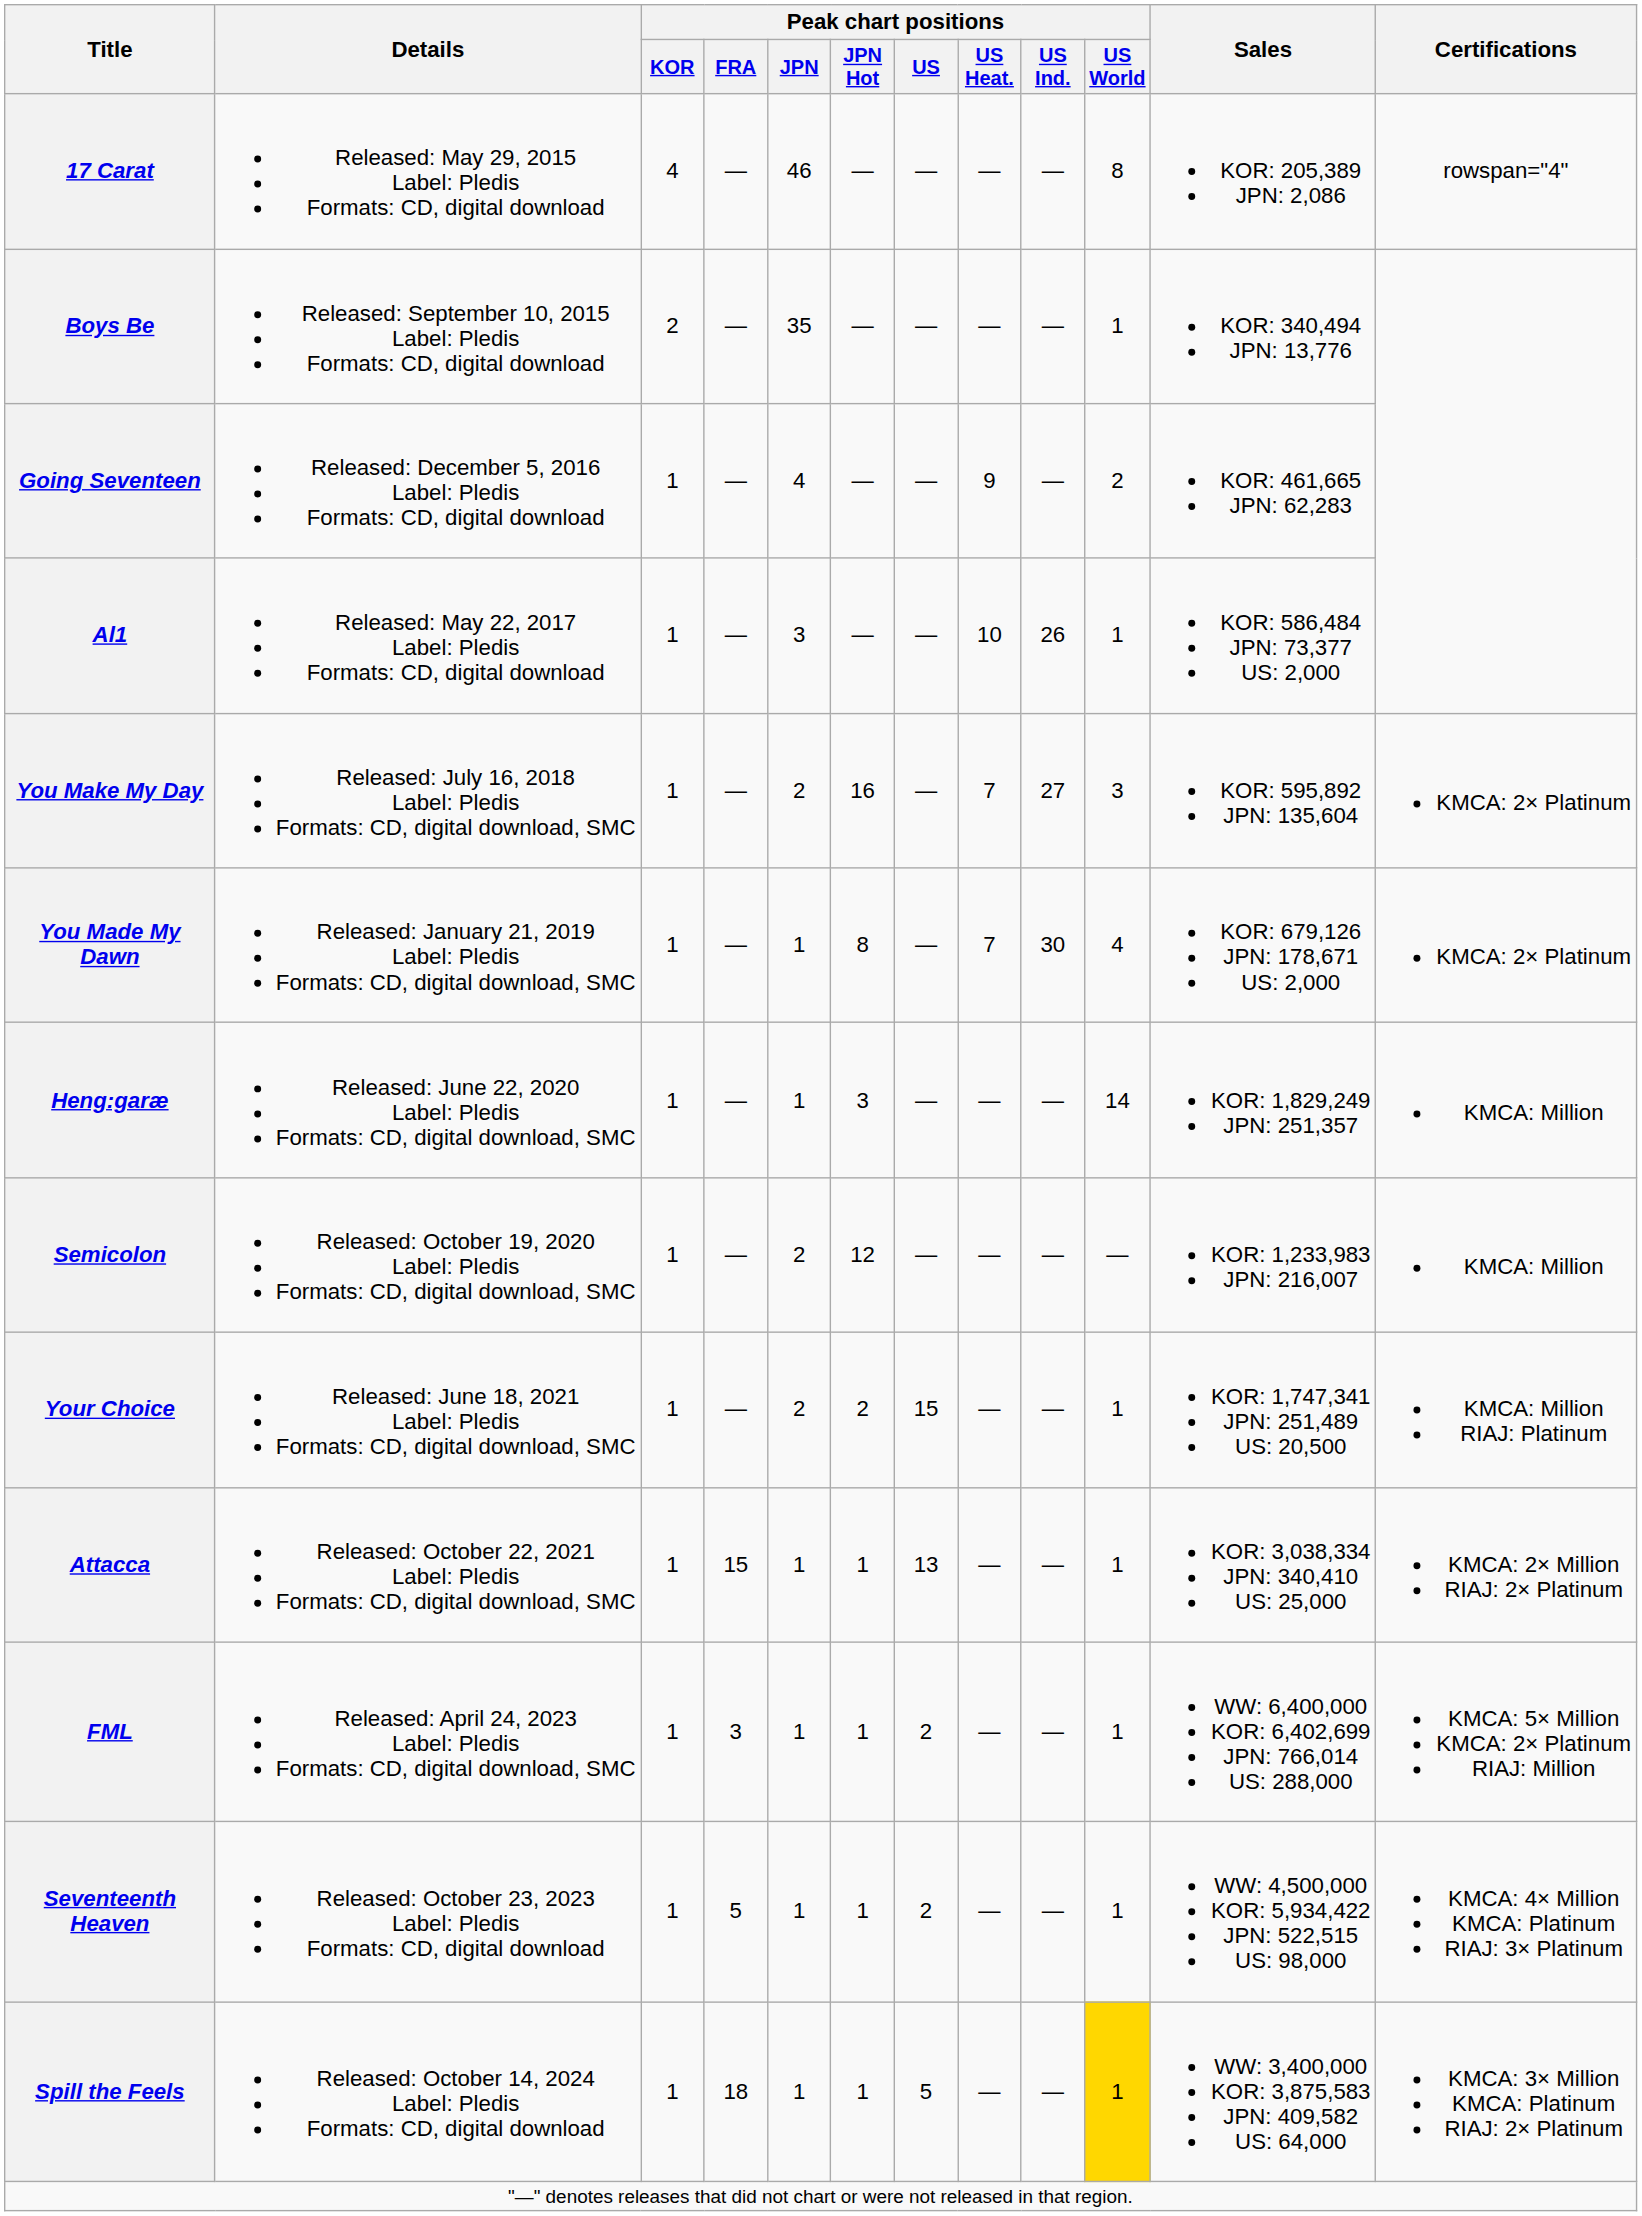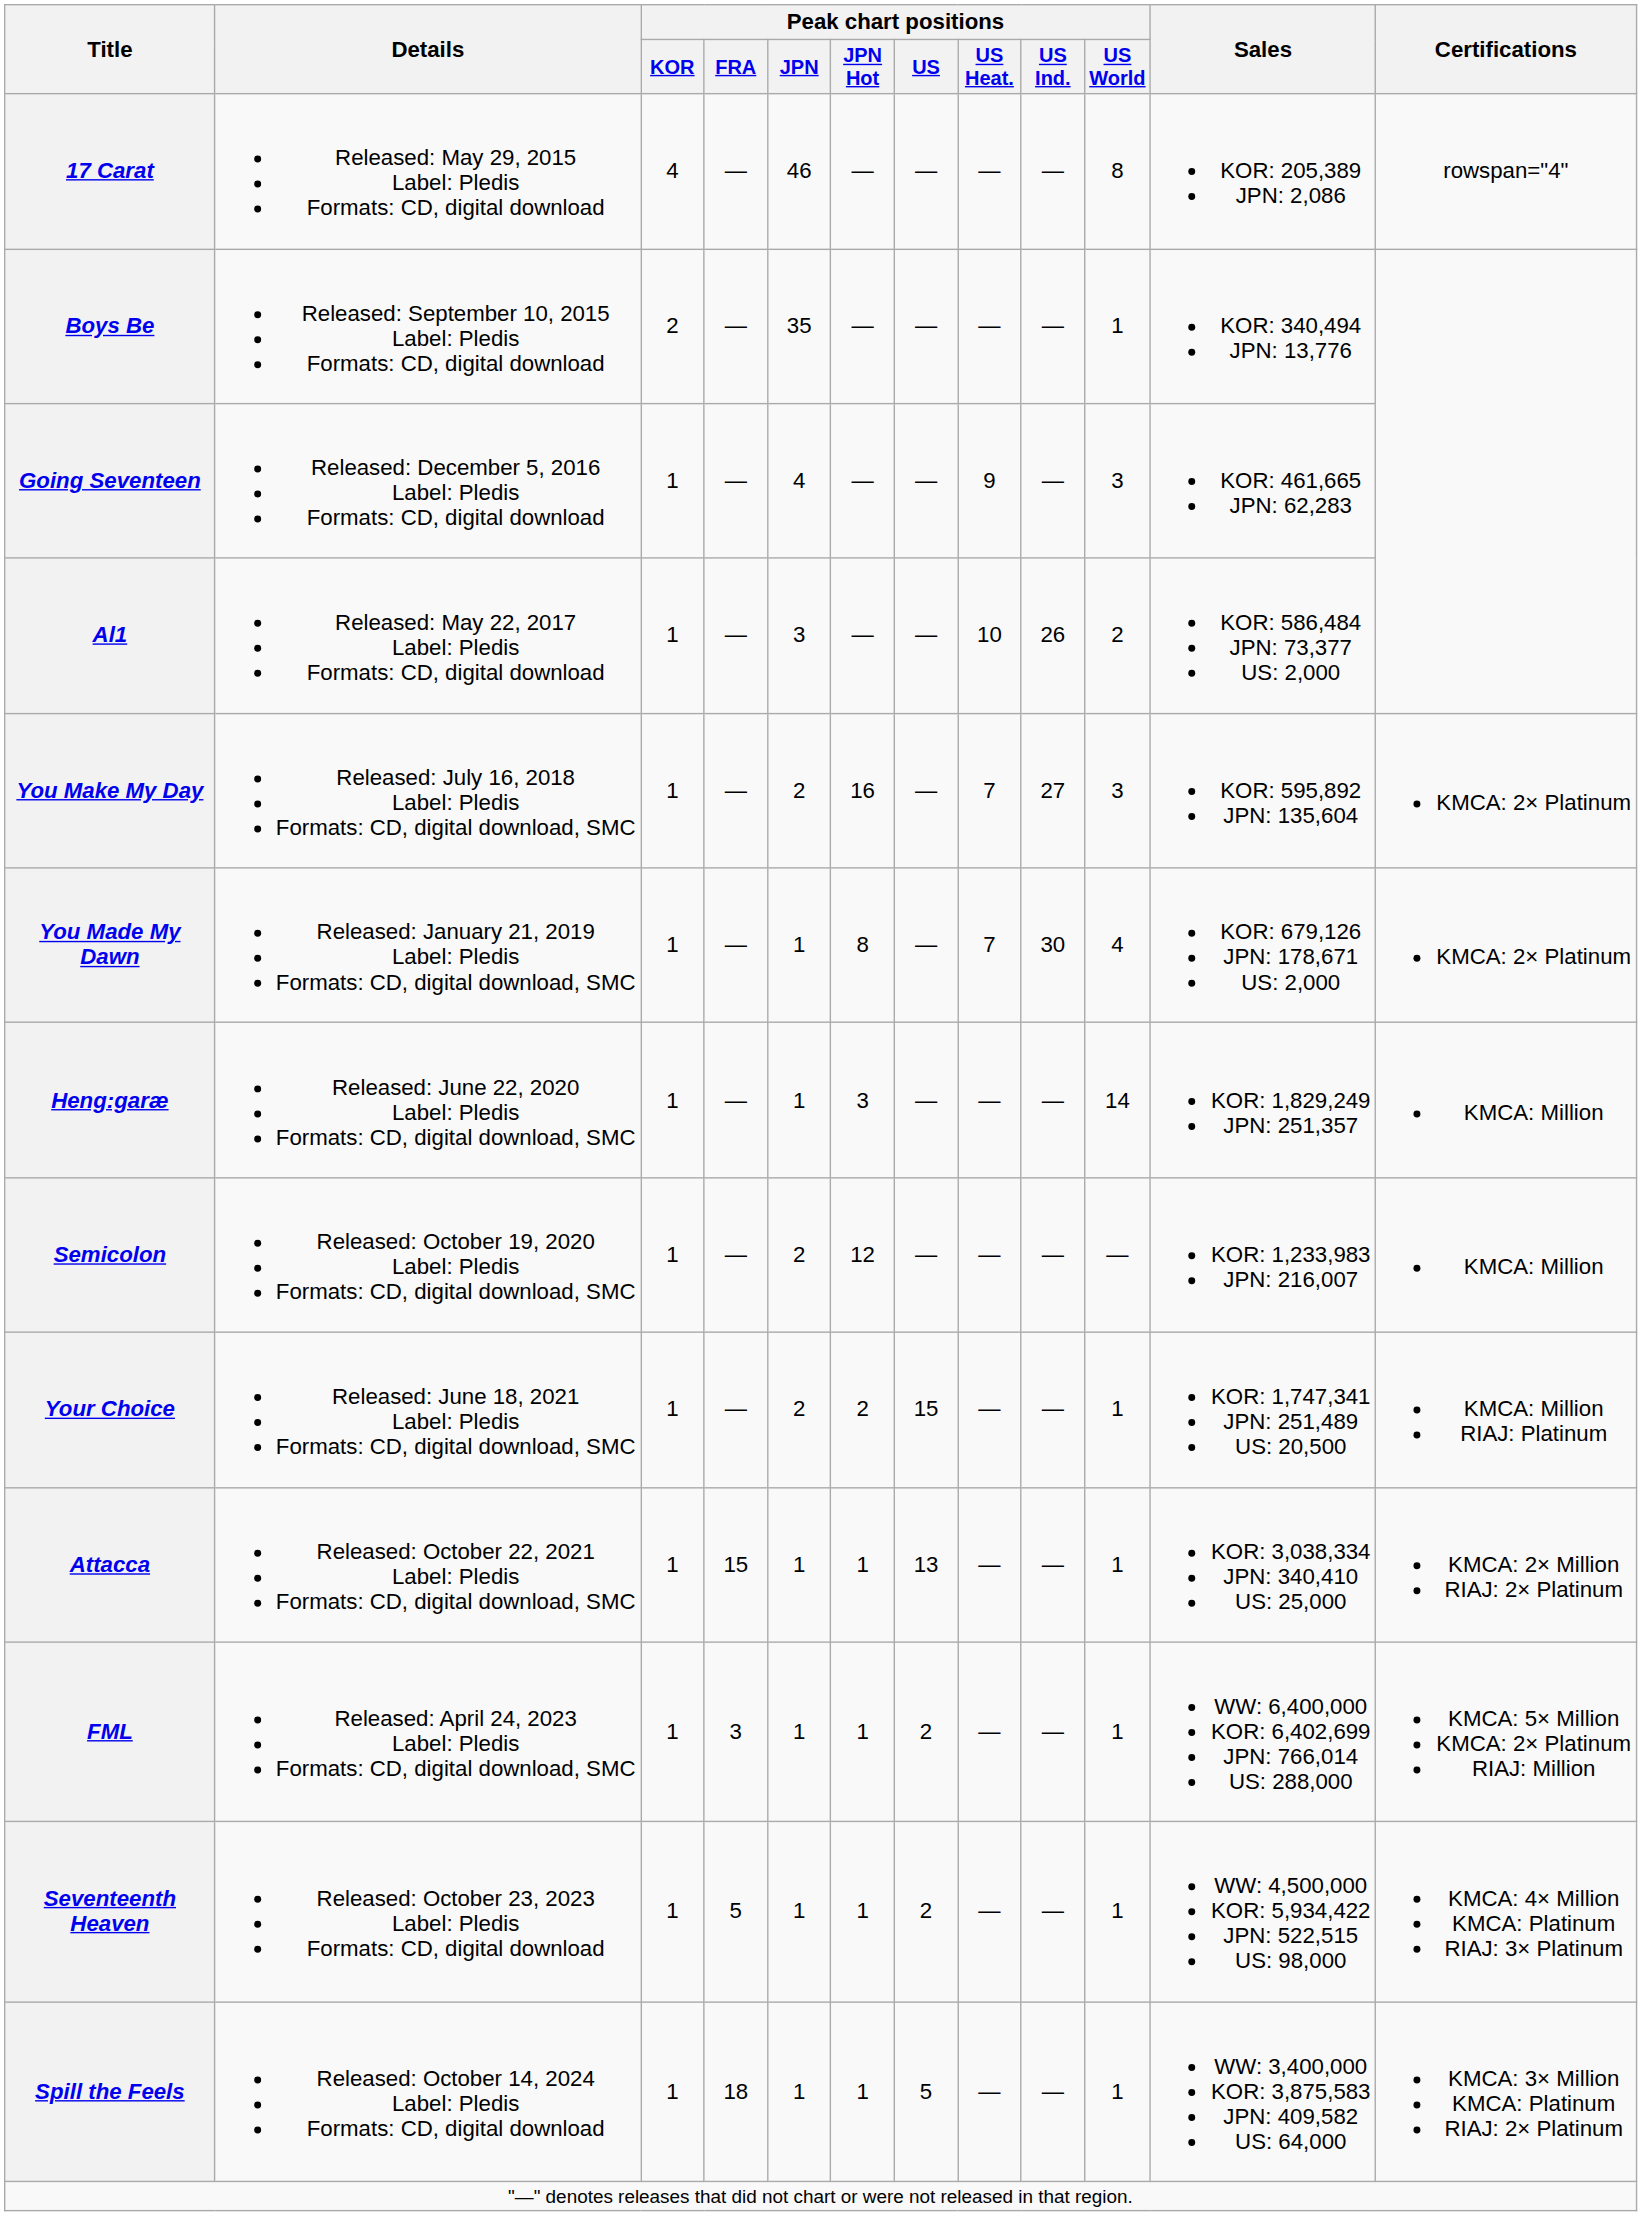(1117, 480) 2 -> (1117, 480) 3
(1117, 635) 1 -> (1117, 635) 2
(1117, 2091) gold background -> (1117, 2091) no background
